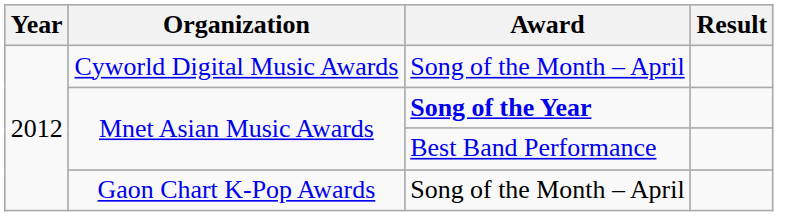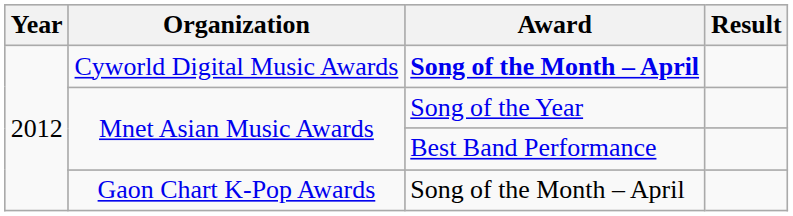(547, 66) normal -> (555, 66) bold
(501, 107) bold -> (497, 107) normal
